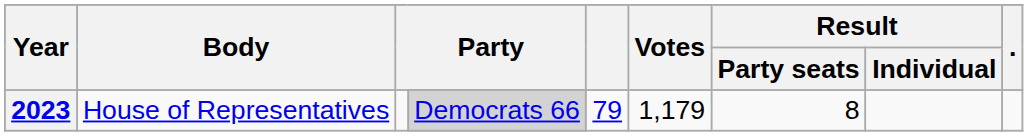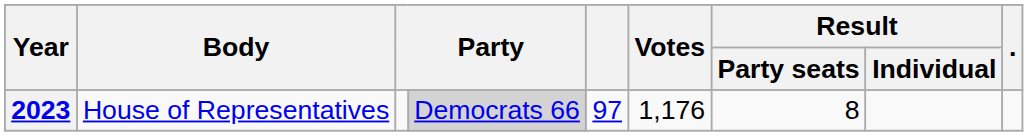(607, 111) 79 -> (607, 111) 97
(672, 111) 1,179 -> (672, 111) 1,176
